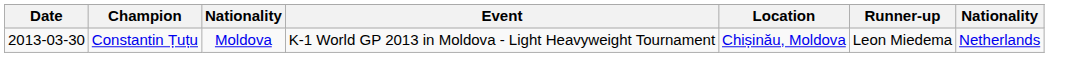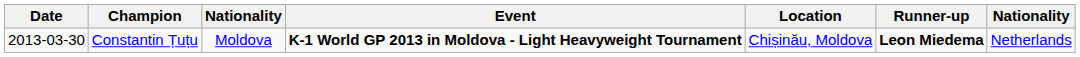(502, 40) normal -> (515, 40) bold
(902, 40) normal -> (931, 40) bold
